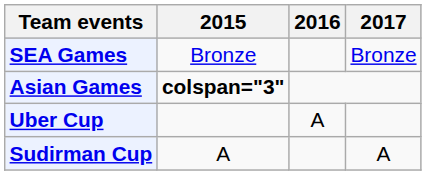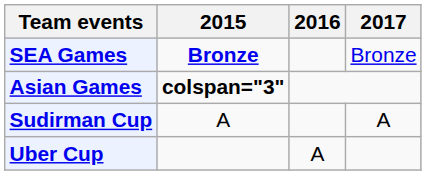(223, 55) normal -> (223, 55) bold
rows swapped: (57, 121) <-> (81, 154)
